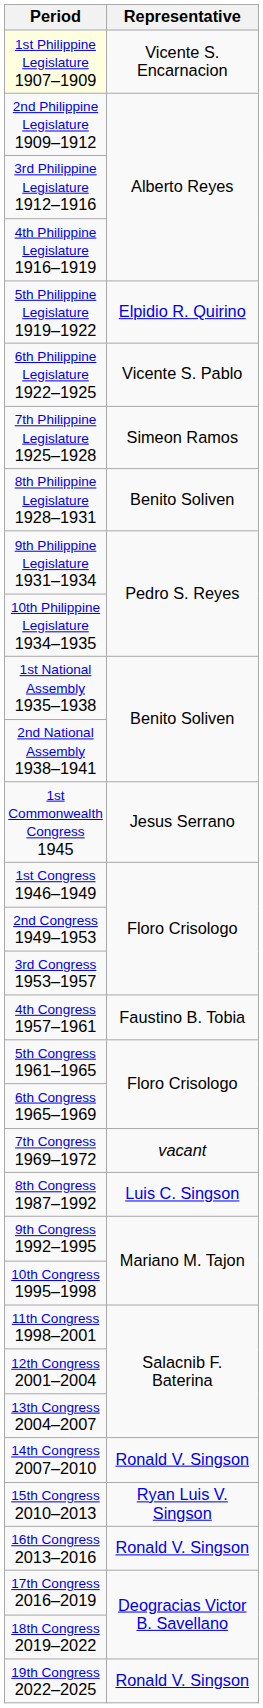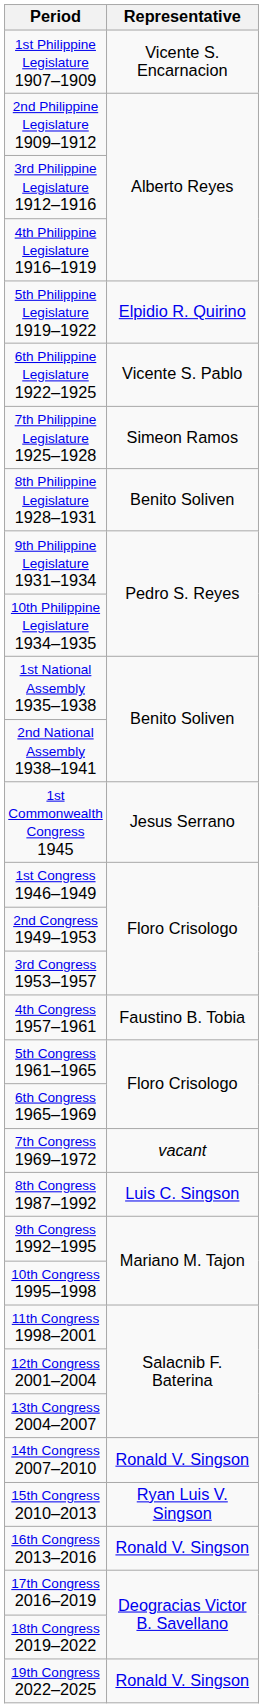(55, 62) lightyellow background -> (55, 62) no background
